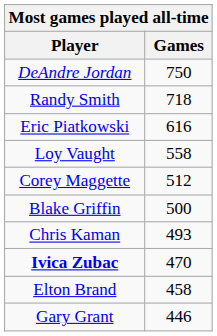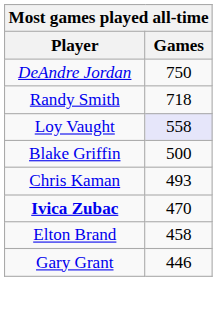- row: (75, 126)
(179, 153) no background -> (179, 126) lavender background
- row: (75, 180)
